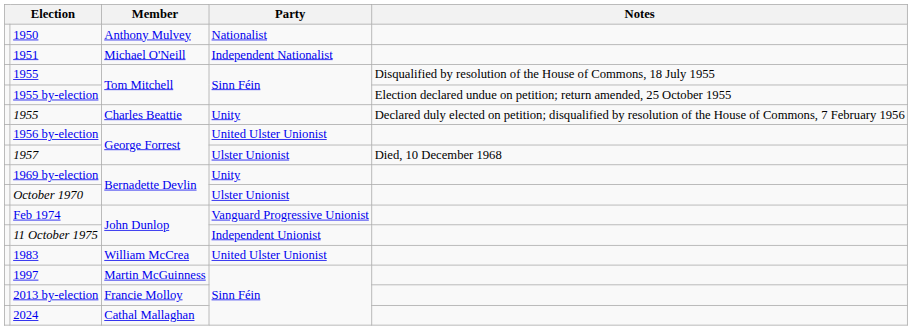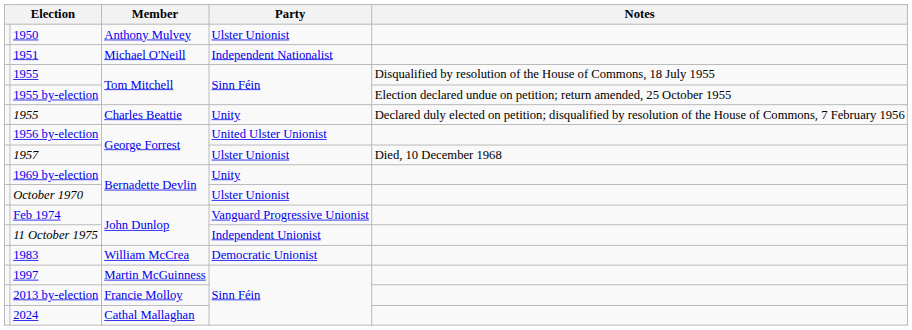(239, 34) Nationalist -> (250, 34) Ulster Unionist
(269, 255) United Ulster Unionist -> (264, 255) Democratic Unionist
